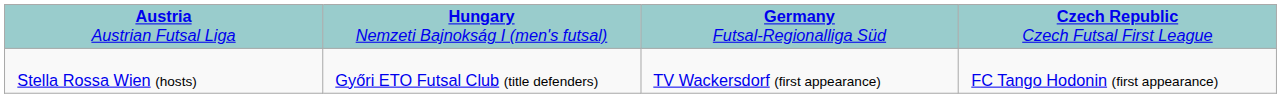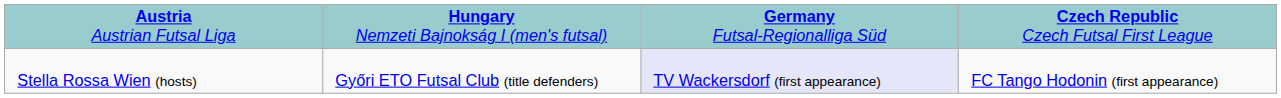(763, 80) no background -> (763, 80) lavender background
